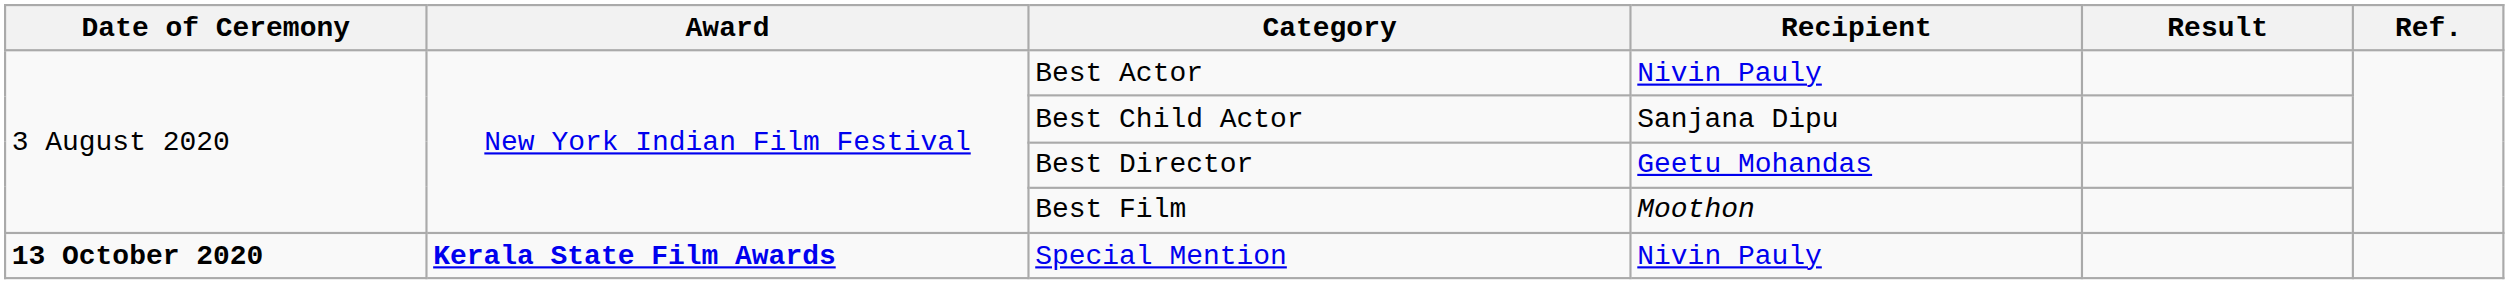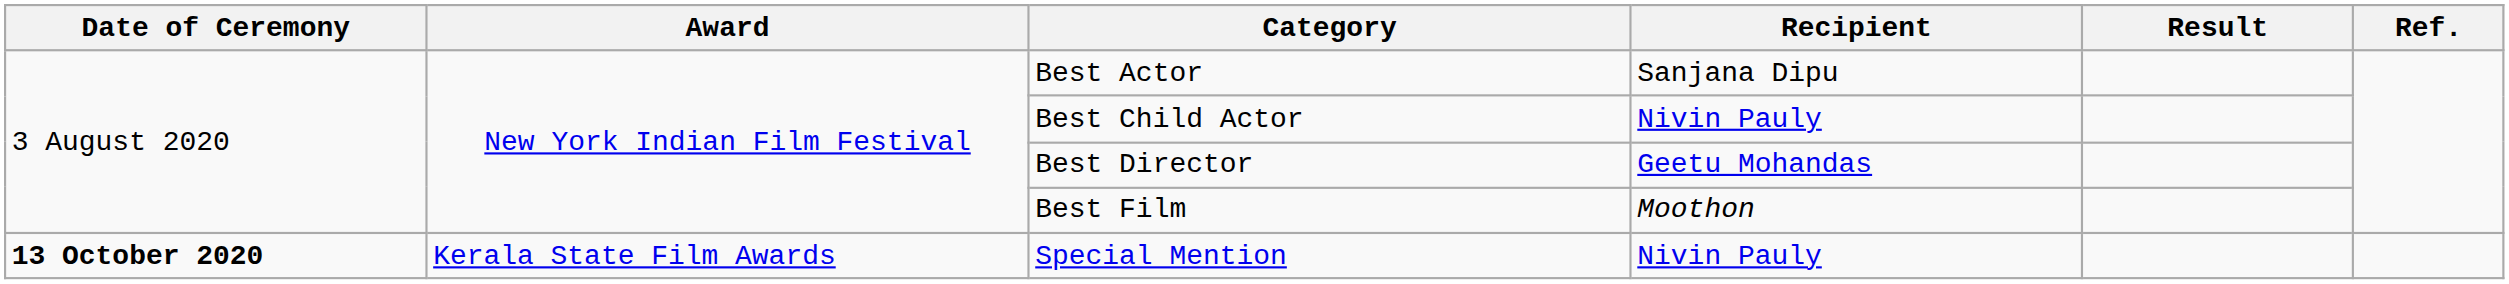(1730, 73) Nivin Pauly -> (1738, 73) Sanjana Dipu
(1738, 119) Sanjana Dipu -> (1730, 119) Nivin Pauly
(634, 256) bold -> (634, 256) normal
